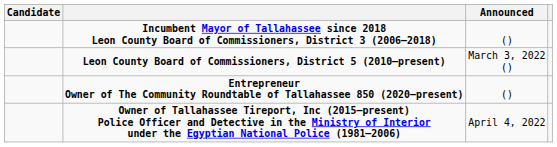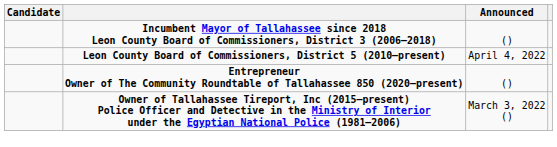(507, 62) March 3, 2022 () -> (507, 56) April 4, 2022
(507, 122) April 4, 2022 -> (507, 111) March 3, 2022 ()
